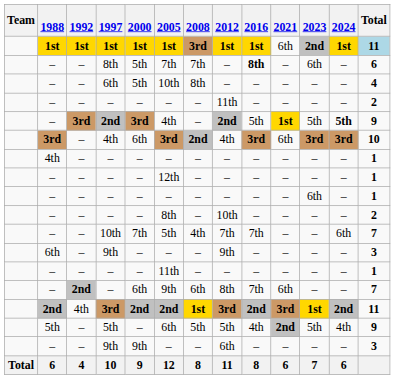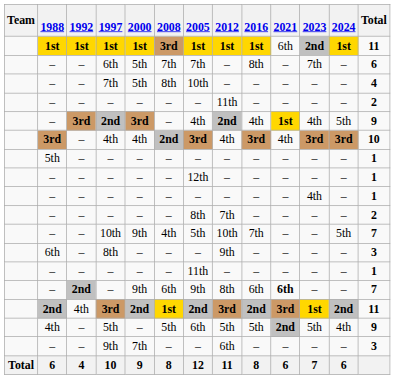columns swapped: (169, 27) <-> (198, 27)
(374, 45) lightblue background -> (374, 45) no background
(111, 64) 8th -> (111, 64) 6th
(256, 64) bold -> (256, 64) normal
(314, 64) 6th -> (314, 64) 7th
(111, 83) 6th -> (111, 83) 7th
(256, 121) 5th -> (256, 121) 4th
(314, 121) 5th -> (314, 121) 4th
(344, 121) bold -> (344, 121) normal
(140, 139) 6th -> (140, 139) 4th
(285, 139) 6th -> (285, 139) 4th
(52, 158) 4th -> (52, 158) 5th
(314, 196) 6th -> (314, 196) 4th
(227, 214) 10th -> (227, 214) 7th
(140, 233) 7th -> (140, 233) 9th
(227, 233) 7th -> (227, 233) 10th
(344, 233) 6th -> (344, 233) 5th
(111, 252) 9th -> (111, 252) 8th
(140, 290) 6th -> (140, 290) 9th
(256, 290) 7th -> (256, 290) 6th
(285, 290) normal -> (285, 290) bold
(52, 327) 5th -> (52, 327) 4th
(256, 327) 4th -> (256, 327) 5th
(140, 346) 9th -> (140, 346) 7th
